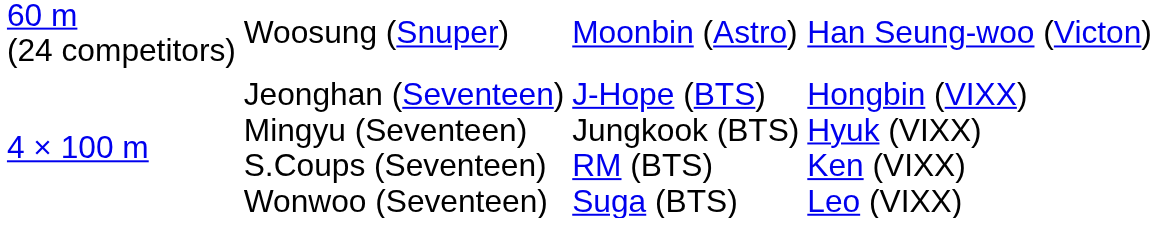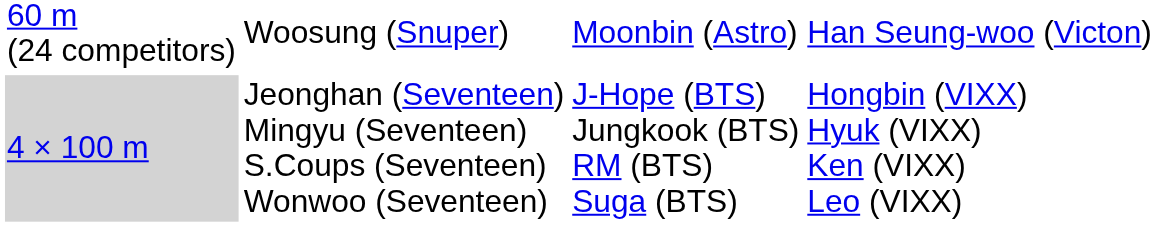(78, 147) no background -> (78, 147) lightgrey background
